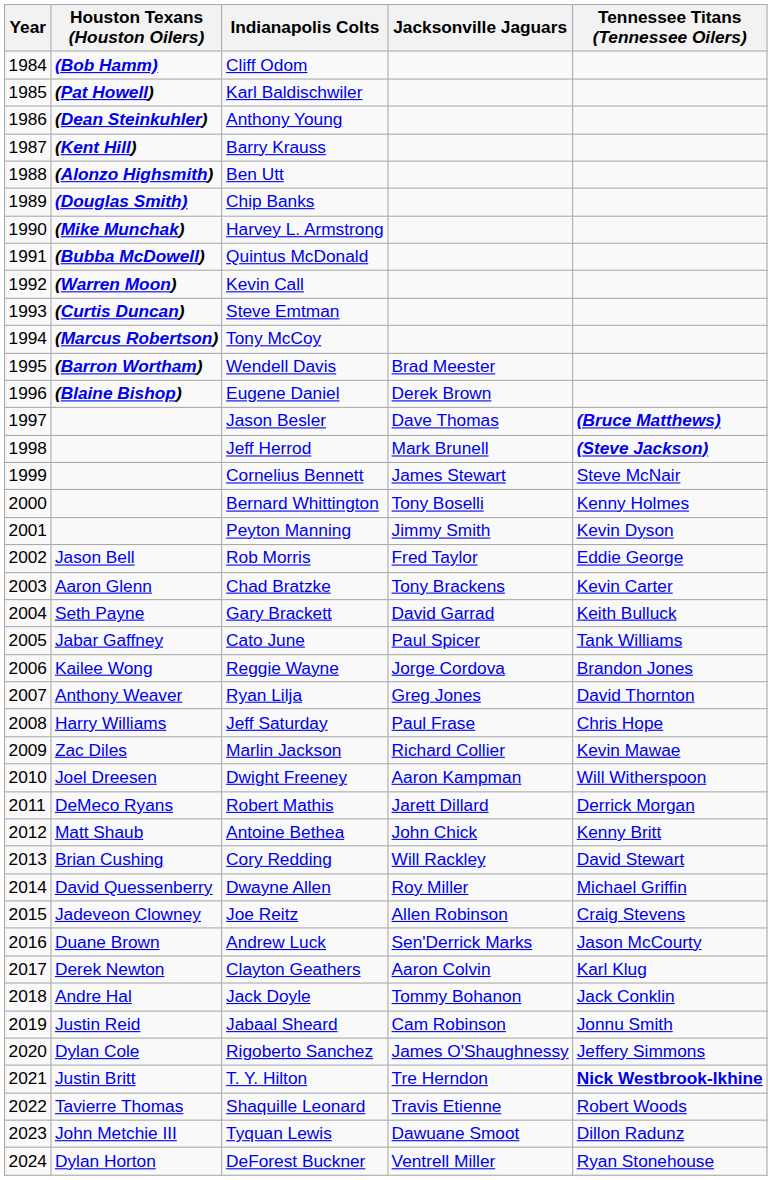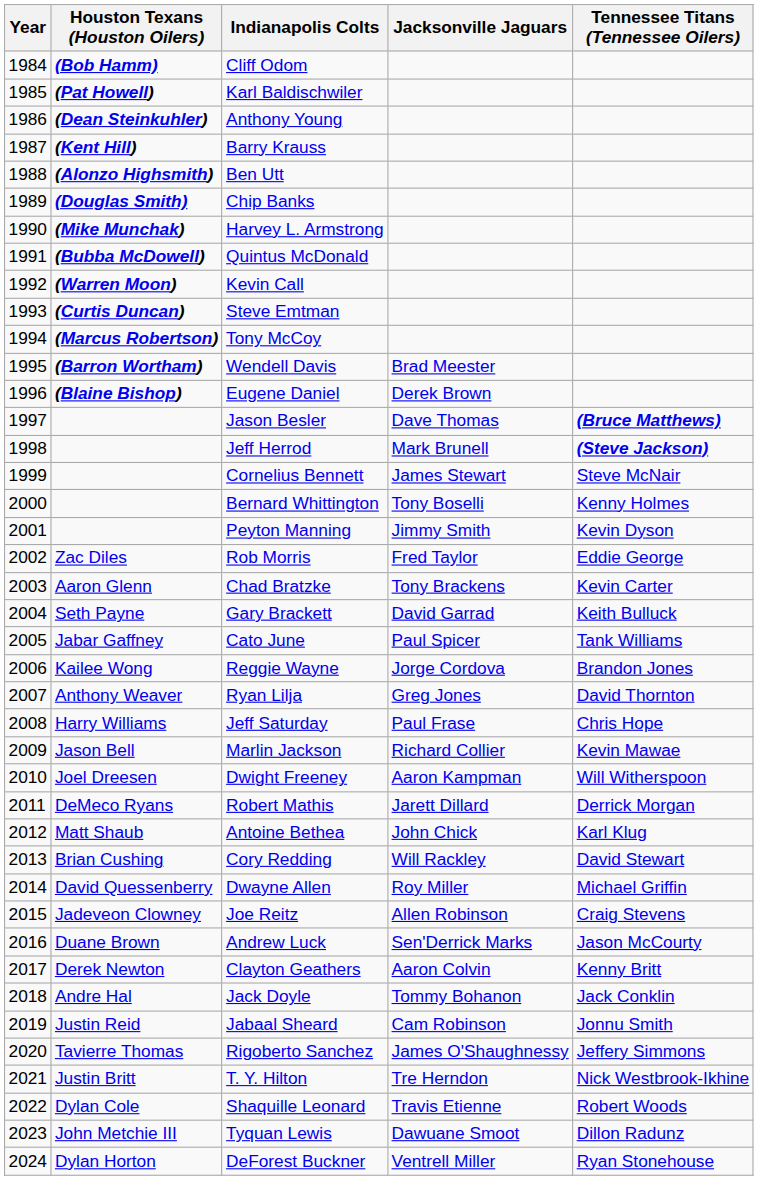(95, 558) Jason Bell -> (91, 558) Zac Diles
(91, 750) Zac Diles -> (95, 750) Jason Bell
(619, 832) Kenny Britt -> (612, 832) Karl Klug
(612, 969) Karl Klug -> (619, 969) Kenny Britt
(97, 1051) Dylan Cole -> (119, 1051) Tavierre Thomas
(670, 1079) bold -> (663, 1079) normal
(119, 1106) Tavierre Thomas -> (97, 1106) Dylan Cole
